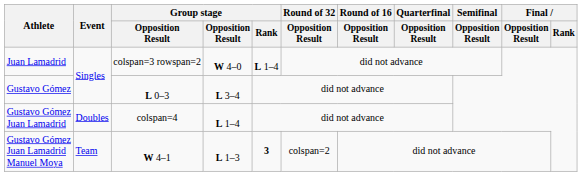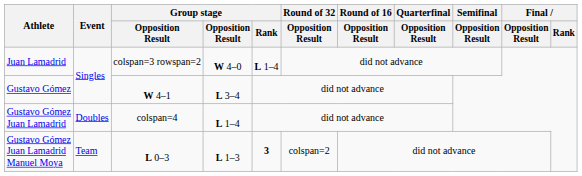(157, 95) L 0–3 -> (157, 95) W 4–1
(157, 157) W 4–1 -> (157, 157) L 0–3
